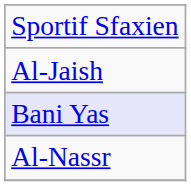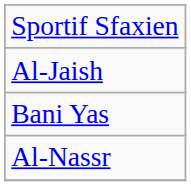(60, 113) lavender background -> (60, 113) no background
